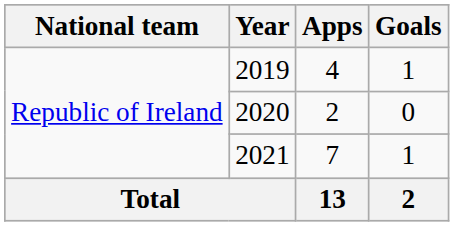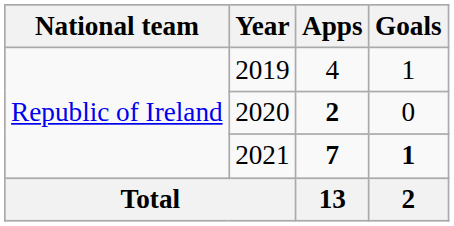(332, 112) normal -> (332, 112) bold
(332, 155) normal -> (332, 155) bold
(408, 155) normal -> (408, 155) bold
